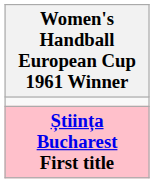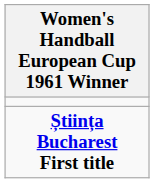(77, 141) pink background -> (77, 141) no background
